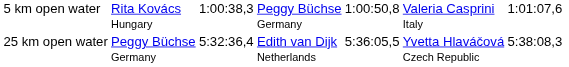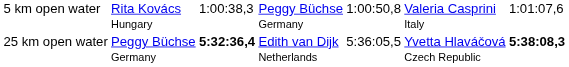(226, 41) normal -> (227, 41) bold
(535, 41) normal -> (537, 41) bold
